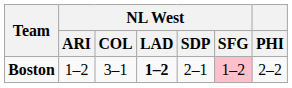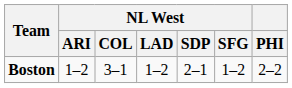(157, 69) bold -> (157, 69) normal
(233, 69) pink background -> (233, 69) no background
